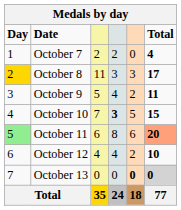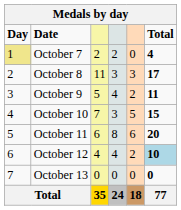(10, 54) no background -> (10, 54) khaki background
(10, 74) gold background -> (10, 74) no background
(115, 114) bold -> (115, 114) normal
(10, 135) lightgreen background -> (10, 135) no background
(153, 135) lightsalmon background -> (153, 135) no background
(153, 155) no background -> (153, 155) lightblue background
(132, 175) bold -> (132, 175) normal
(150, 175) lightgrey background -> (150, 175) no background
